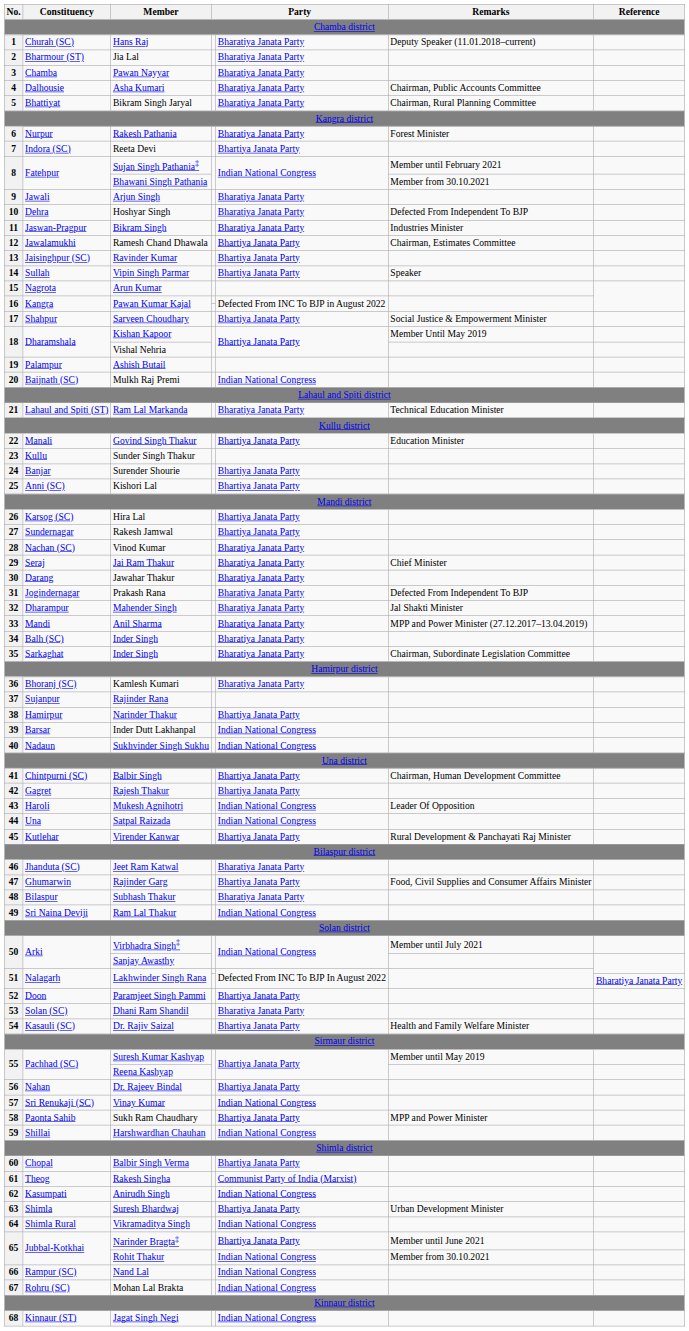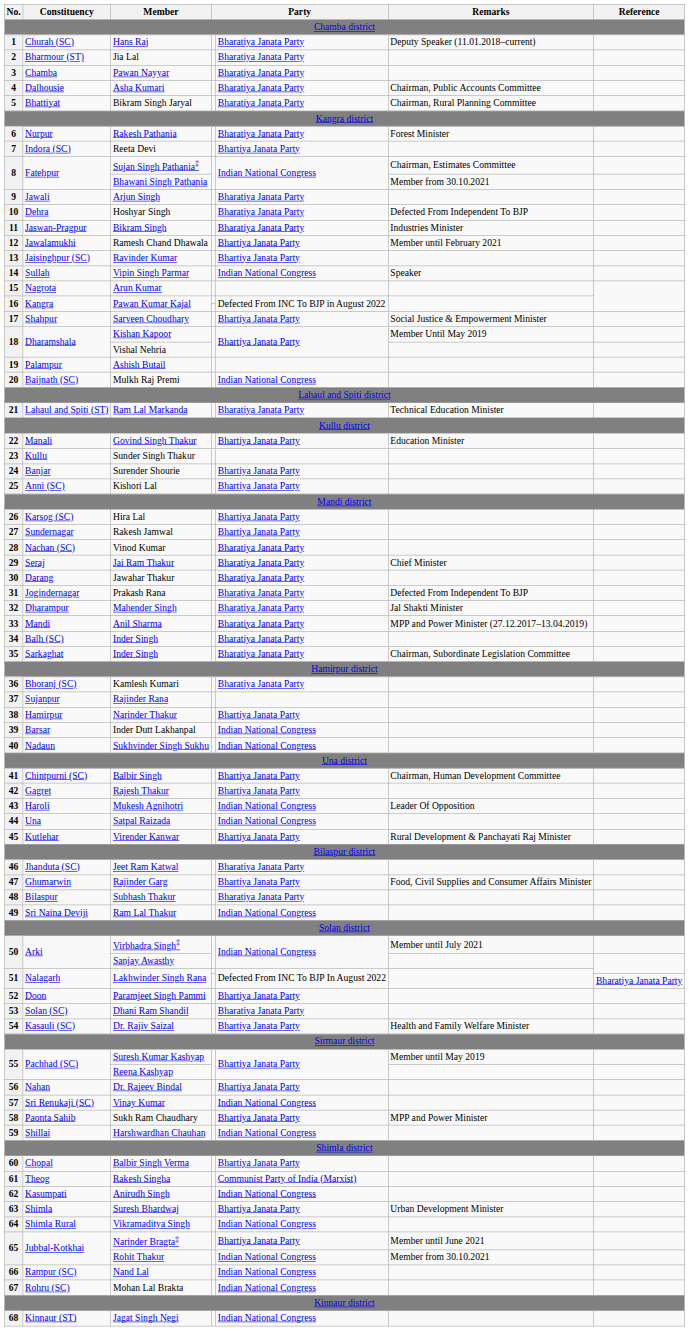(446, 165) Member until February 2021 -> (453, 165) Chairman, Estimates Committee
(453, 243) Chairman, Estimates Committee -> (446, 243) Member until February 2021
(259, 273) Bhartiya Janata Party -> (267, 273) Indian National Congress
